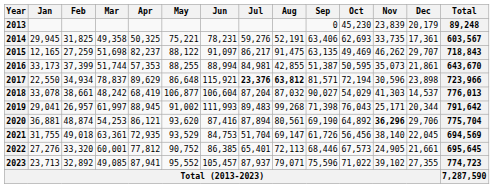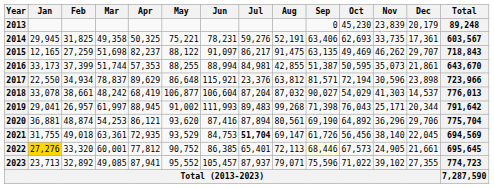(256, 80) bold -> (256, 80) normal
(289, 80) bold -> (289, 80) normal
(390, 121) bold -> (390, 121) normal
(256, 135) normal -> (256, 135) bold
(45, 149) no background -> (45, 149) gold background
(323, 149) no background -> (323, 149) lightyellow background
